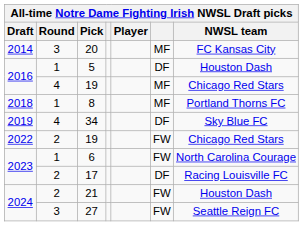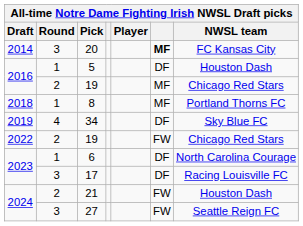(162, 49) normal -> (162, 49) bold
(57, 85) 4 -> (57, 85) 2
(162, 157) FW -> (162, 157) DF
(57, 175) 2 -> (57, 175) 3
